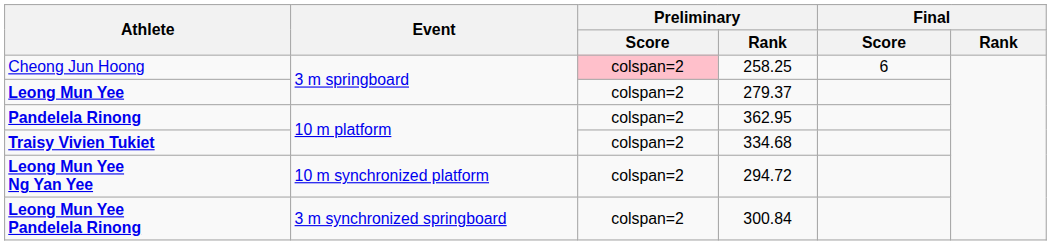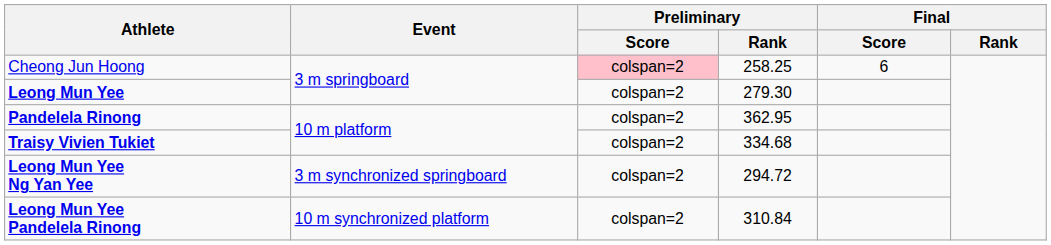(768, 93) 279.37 -> (768, 93) 279.30
(392, 176) 10 m synchronized platform -> (401, 176) 3 m synchronized springboard
(401, 219) 3 m synchronized springboard -> (392, 219) 10 m synchronized platform
(768, 219) 300.84 -> (768, 219) 310.84
